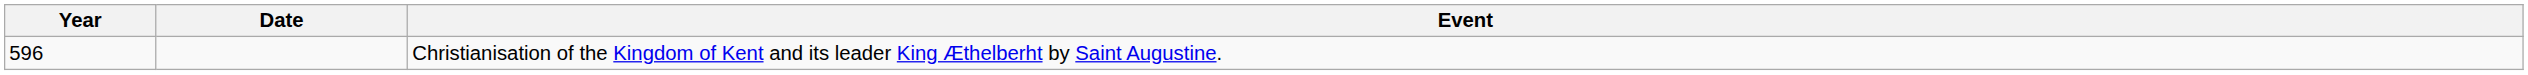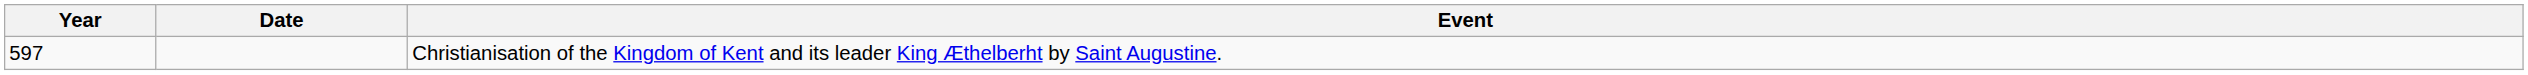(26, 52) 596 -> (26, 52) 597
